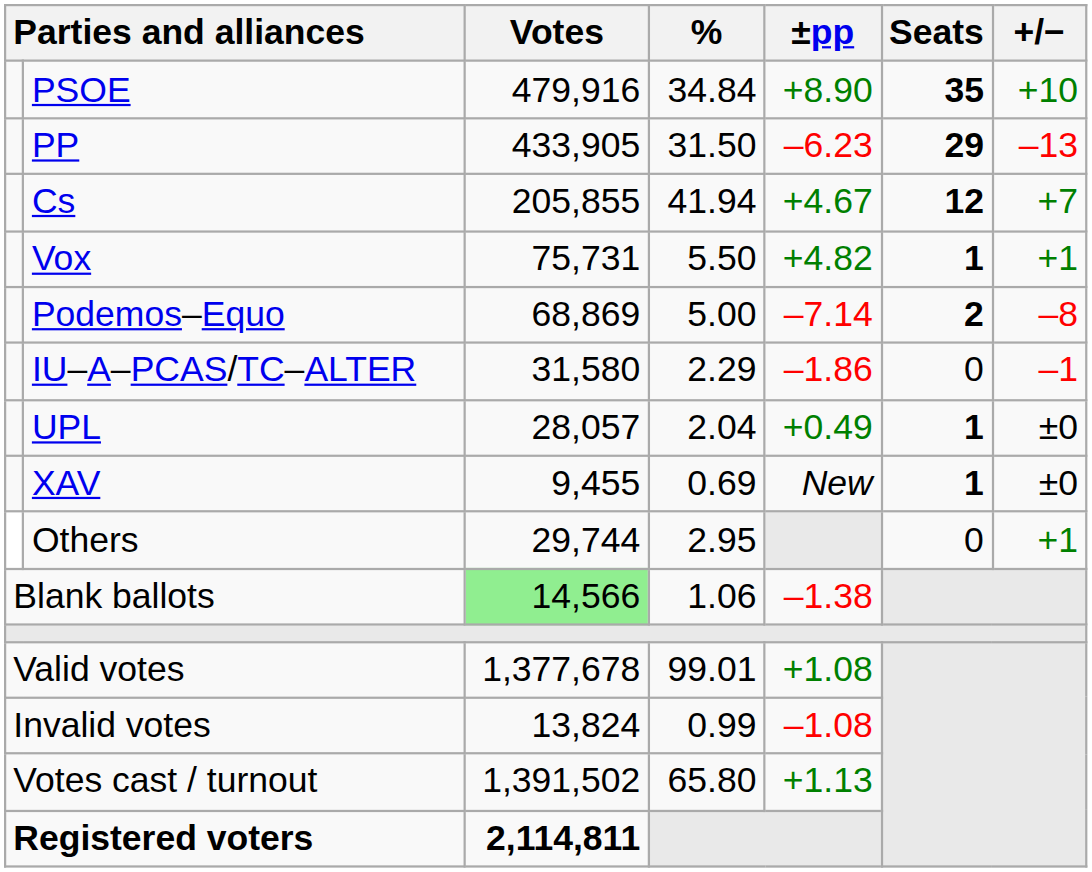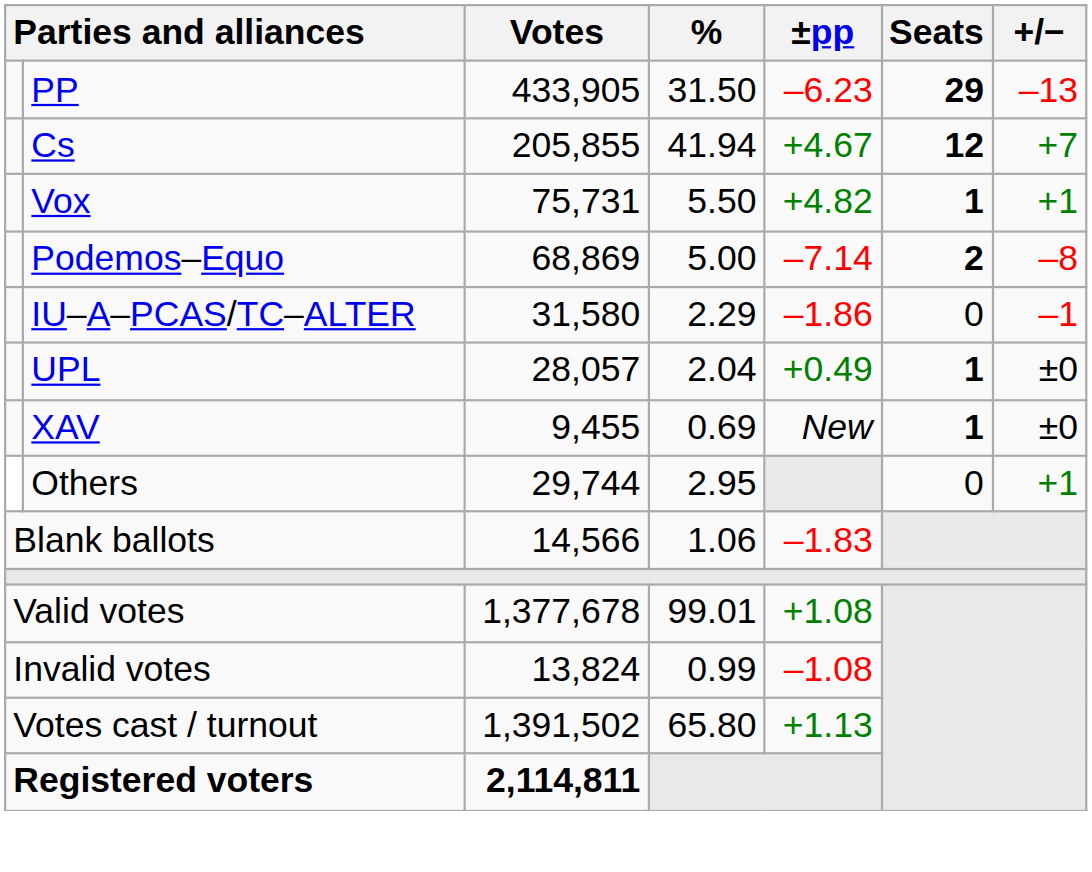- row: (81, 88)
(586, 595) lightgreen background -> (586, 539) no background
(828, 595) –1.38 -> (828, 539) –1.83
